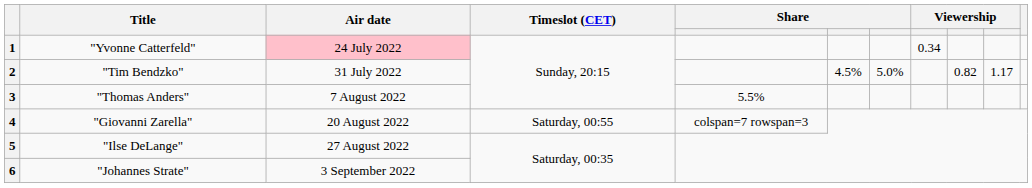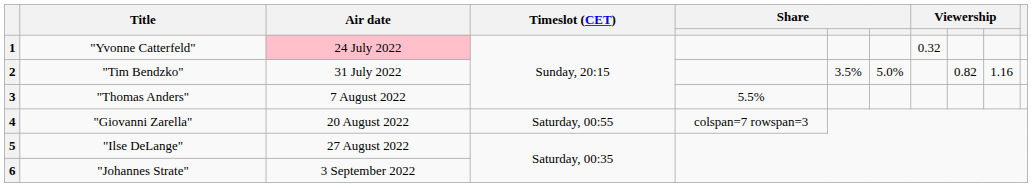(929, 47) 0.34 -> (929, 47) 0.32
(848, 72) 4.5% -> (848, 72) 3.5%
(1002, 72) 1.17 -> (1002, 72) 1.16
